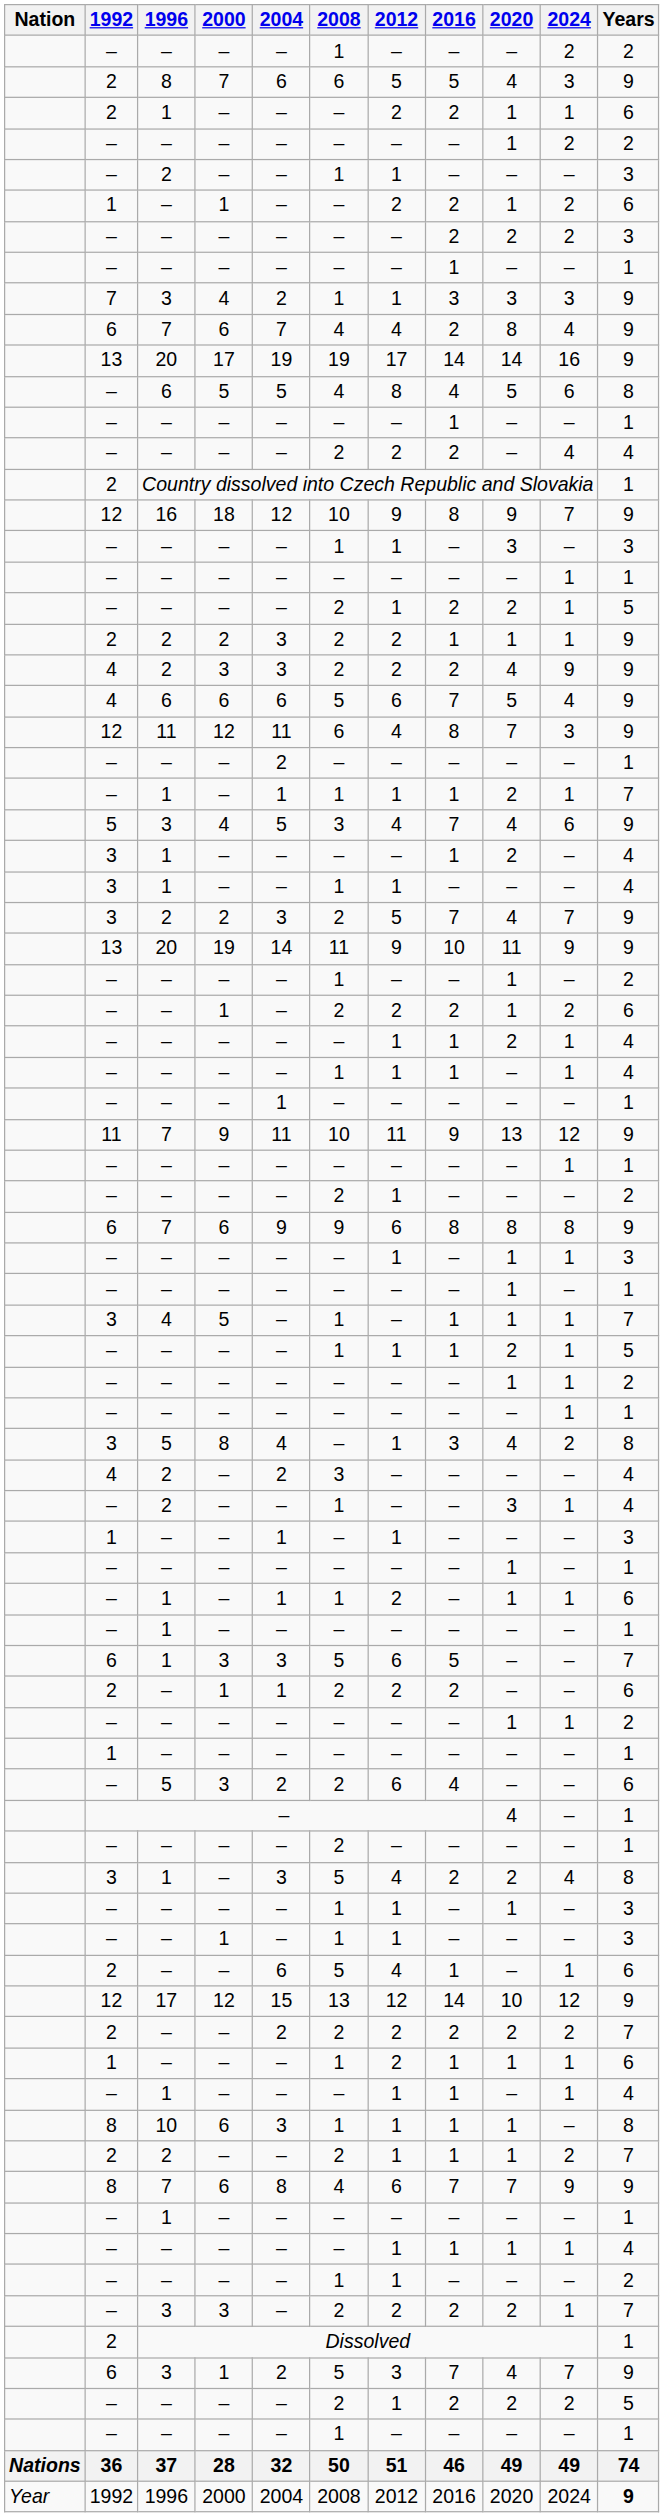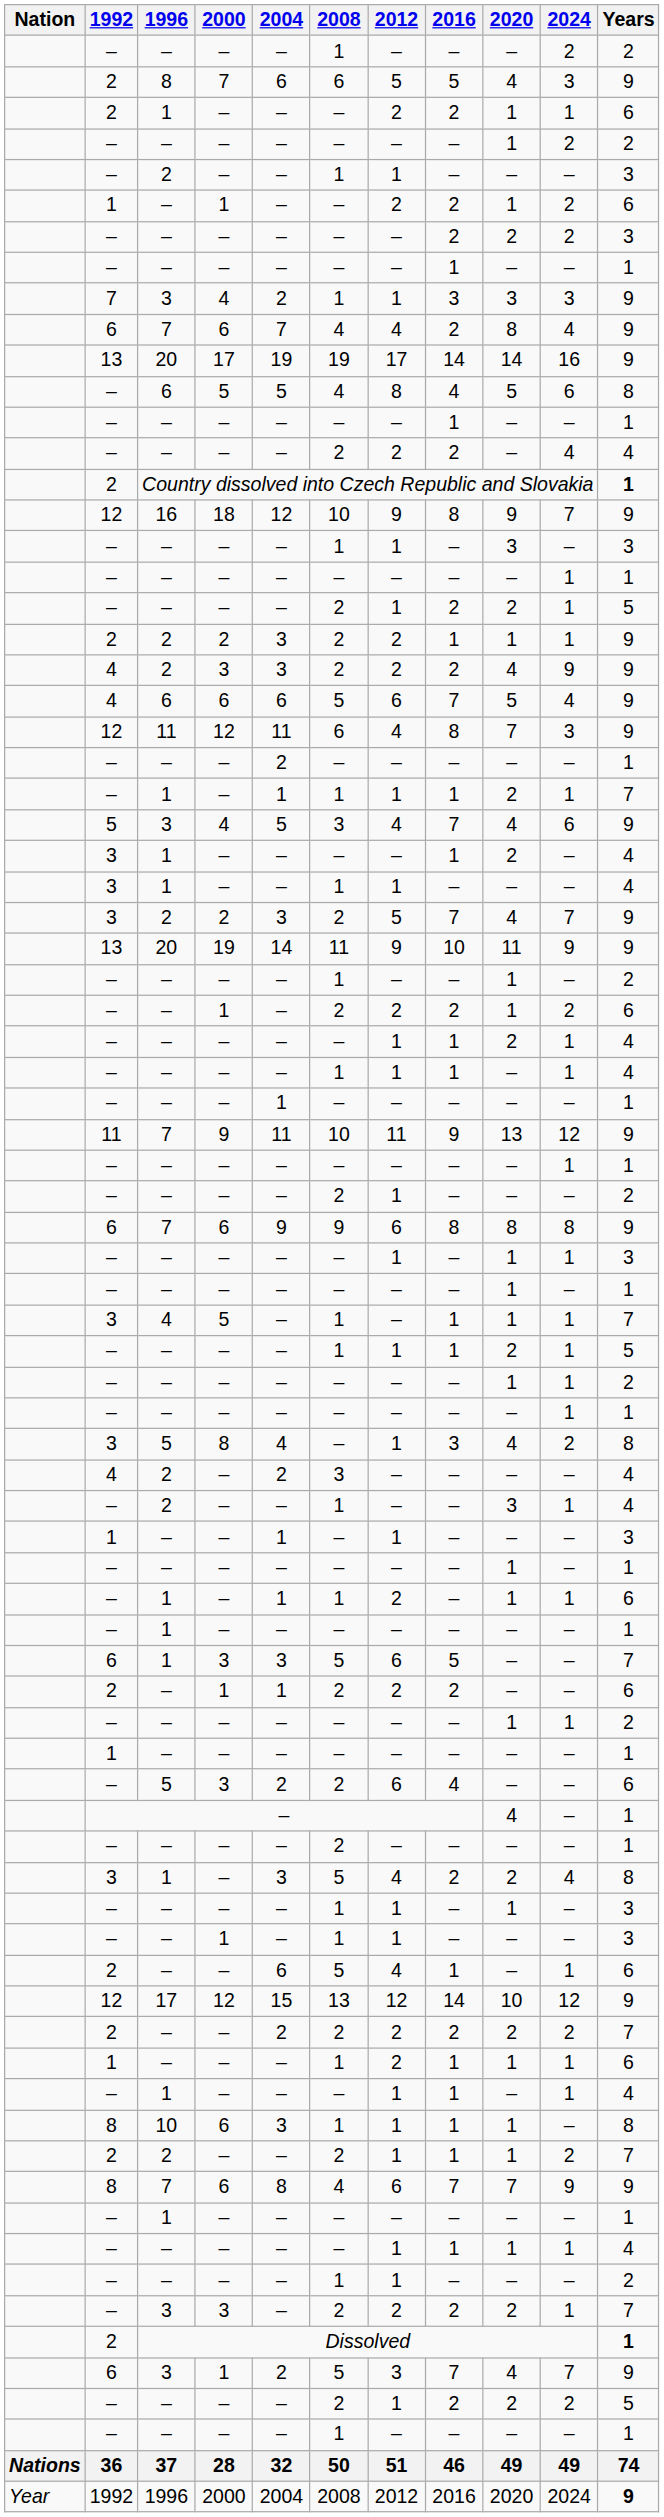(629, 484) normal -> (629, 484) bold
(629, 2341) normal -> (629, 2341) bold
